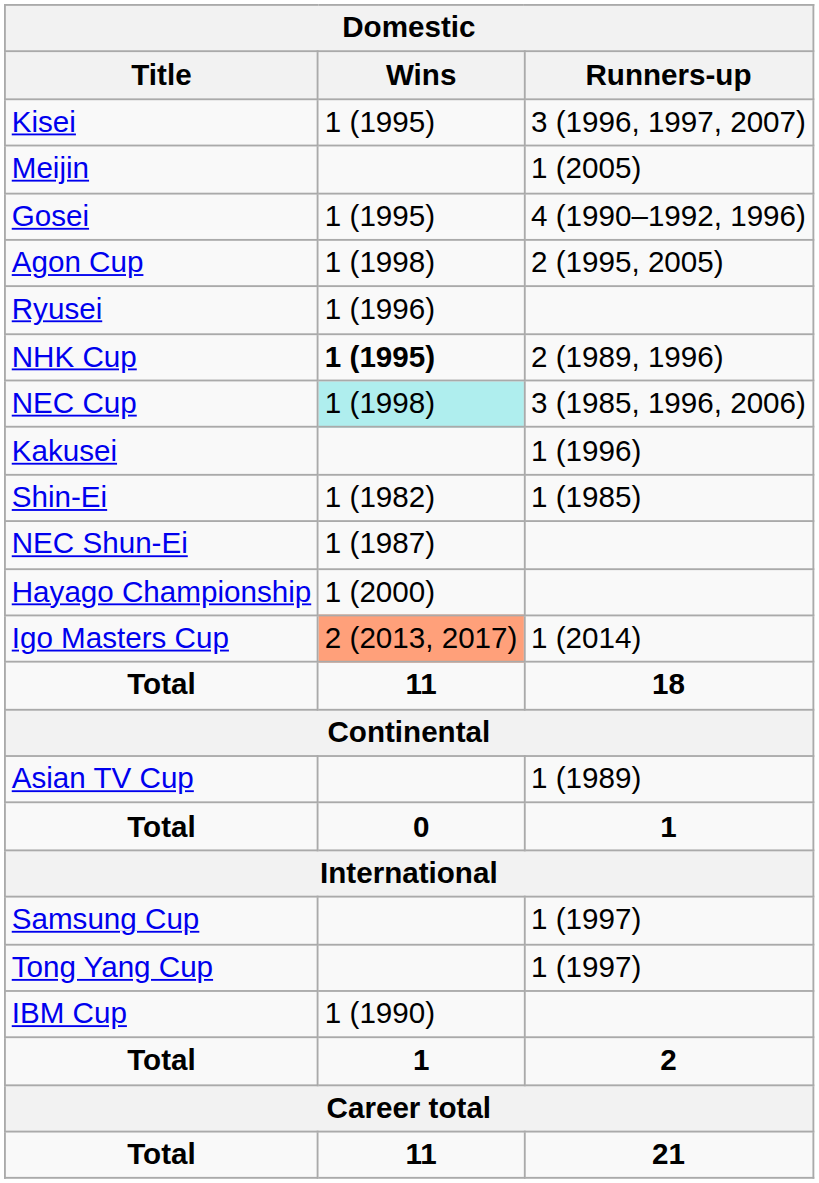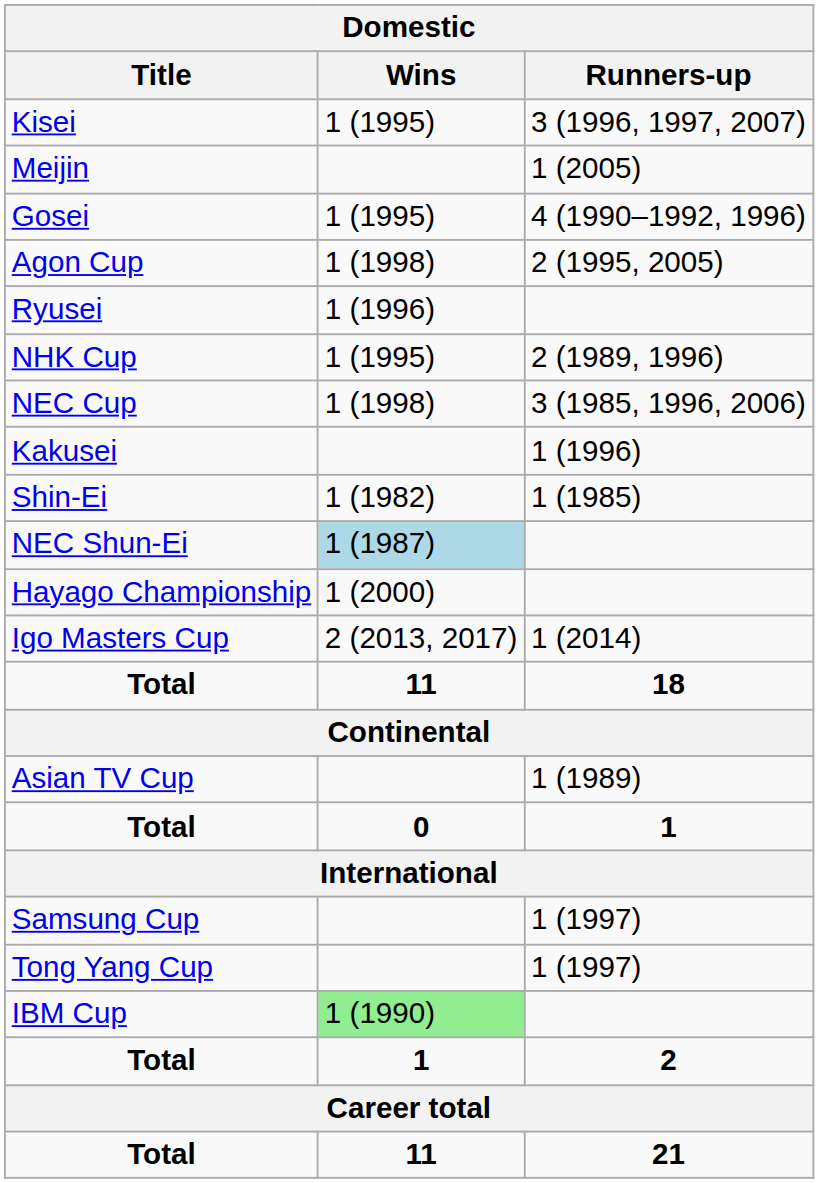(380, 356) bold -> (380, 356) normal
(380, 403) paleturquoise background -> (380, 403) no background
(380, 544) no background -> (380, 544) lightblue background
(421, 638) lightsalmon background -> (421, 638) no background
(380, 1013) no background -> (380, 1013) lightgreen background
